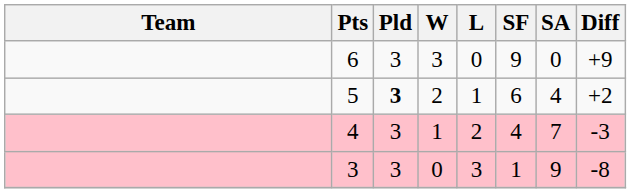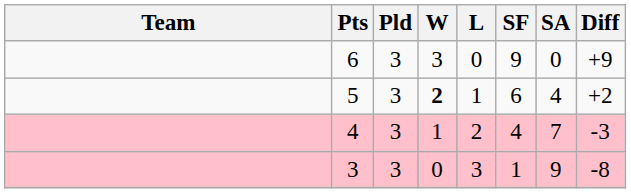(395, 95) bold -> (395, 95) normal
(437, 95) normal -> (437, 95) bold
